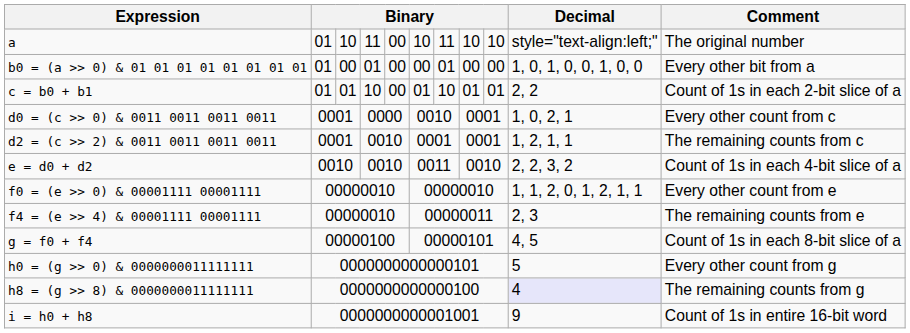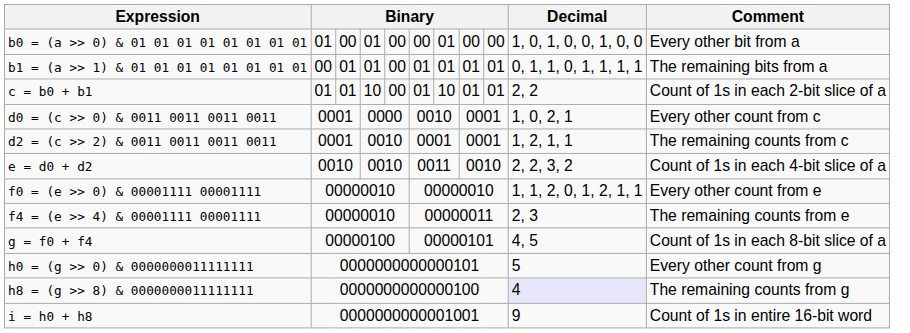- row: (12, 42)
+ row: (158, 67)
